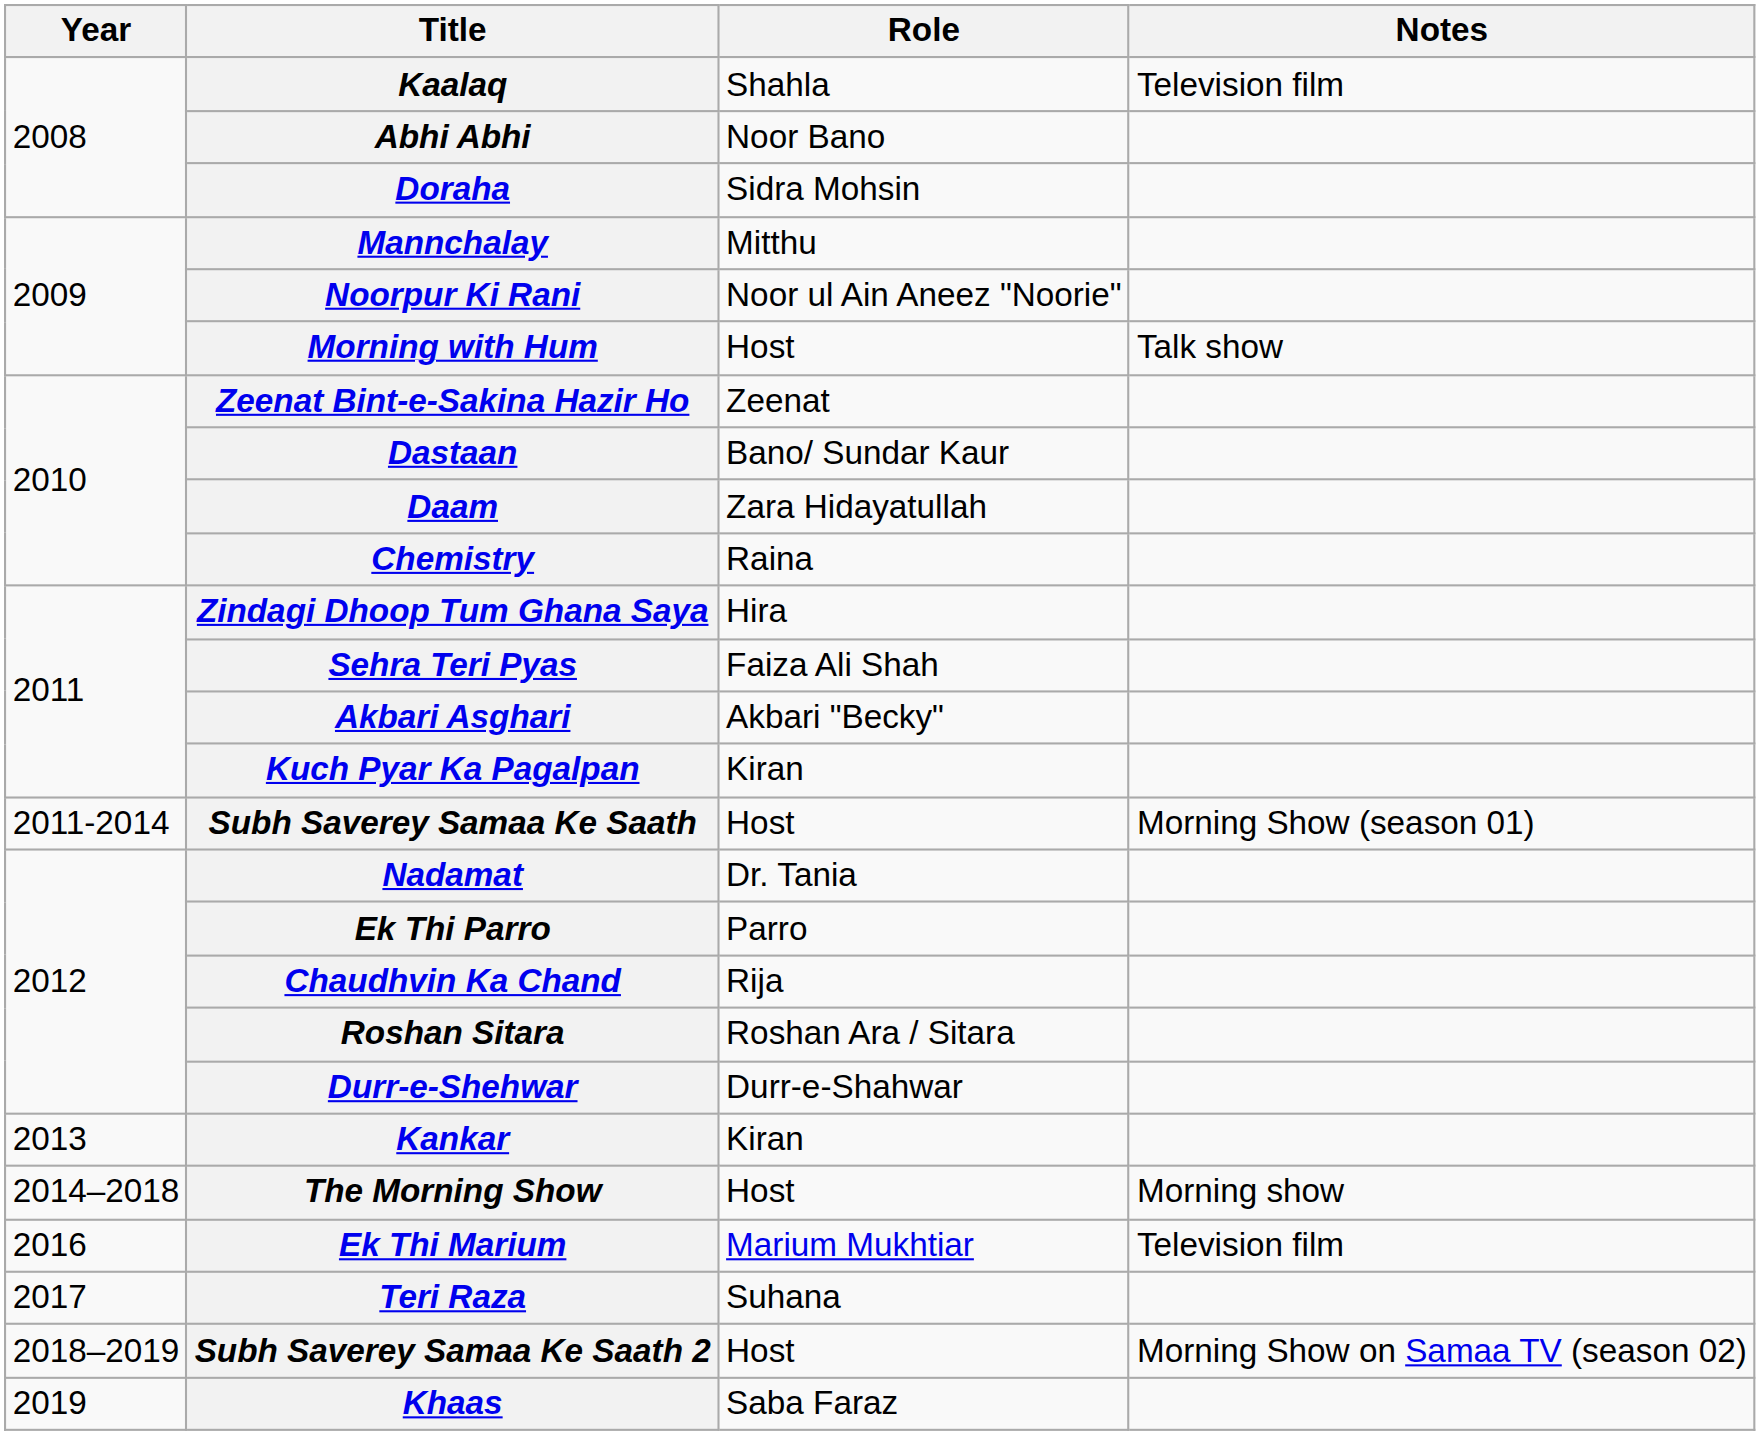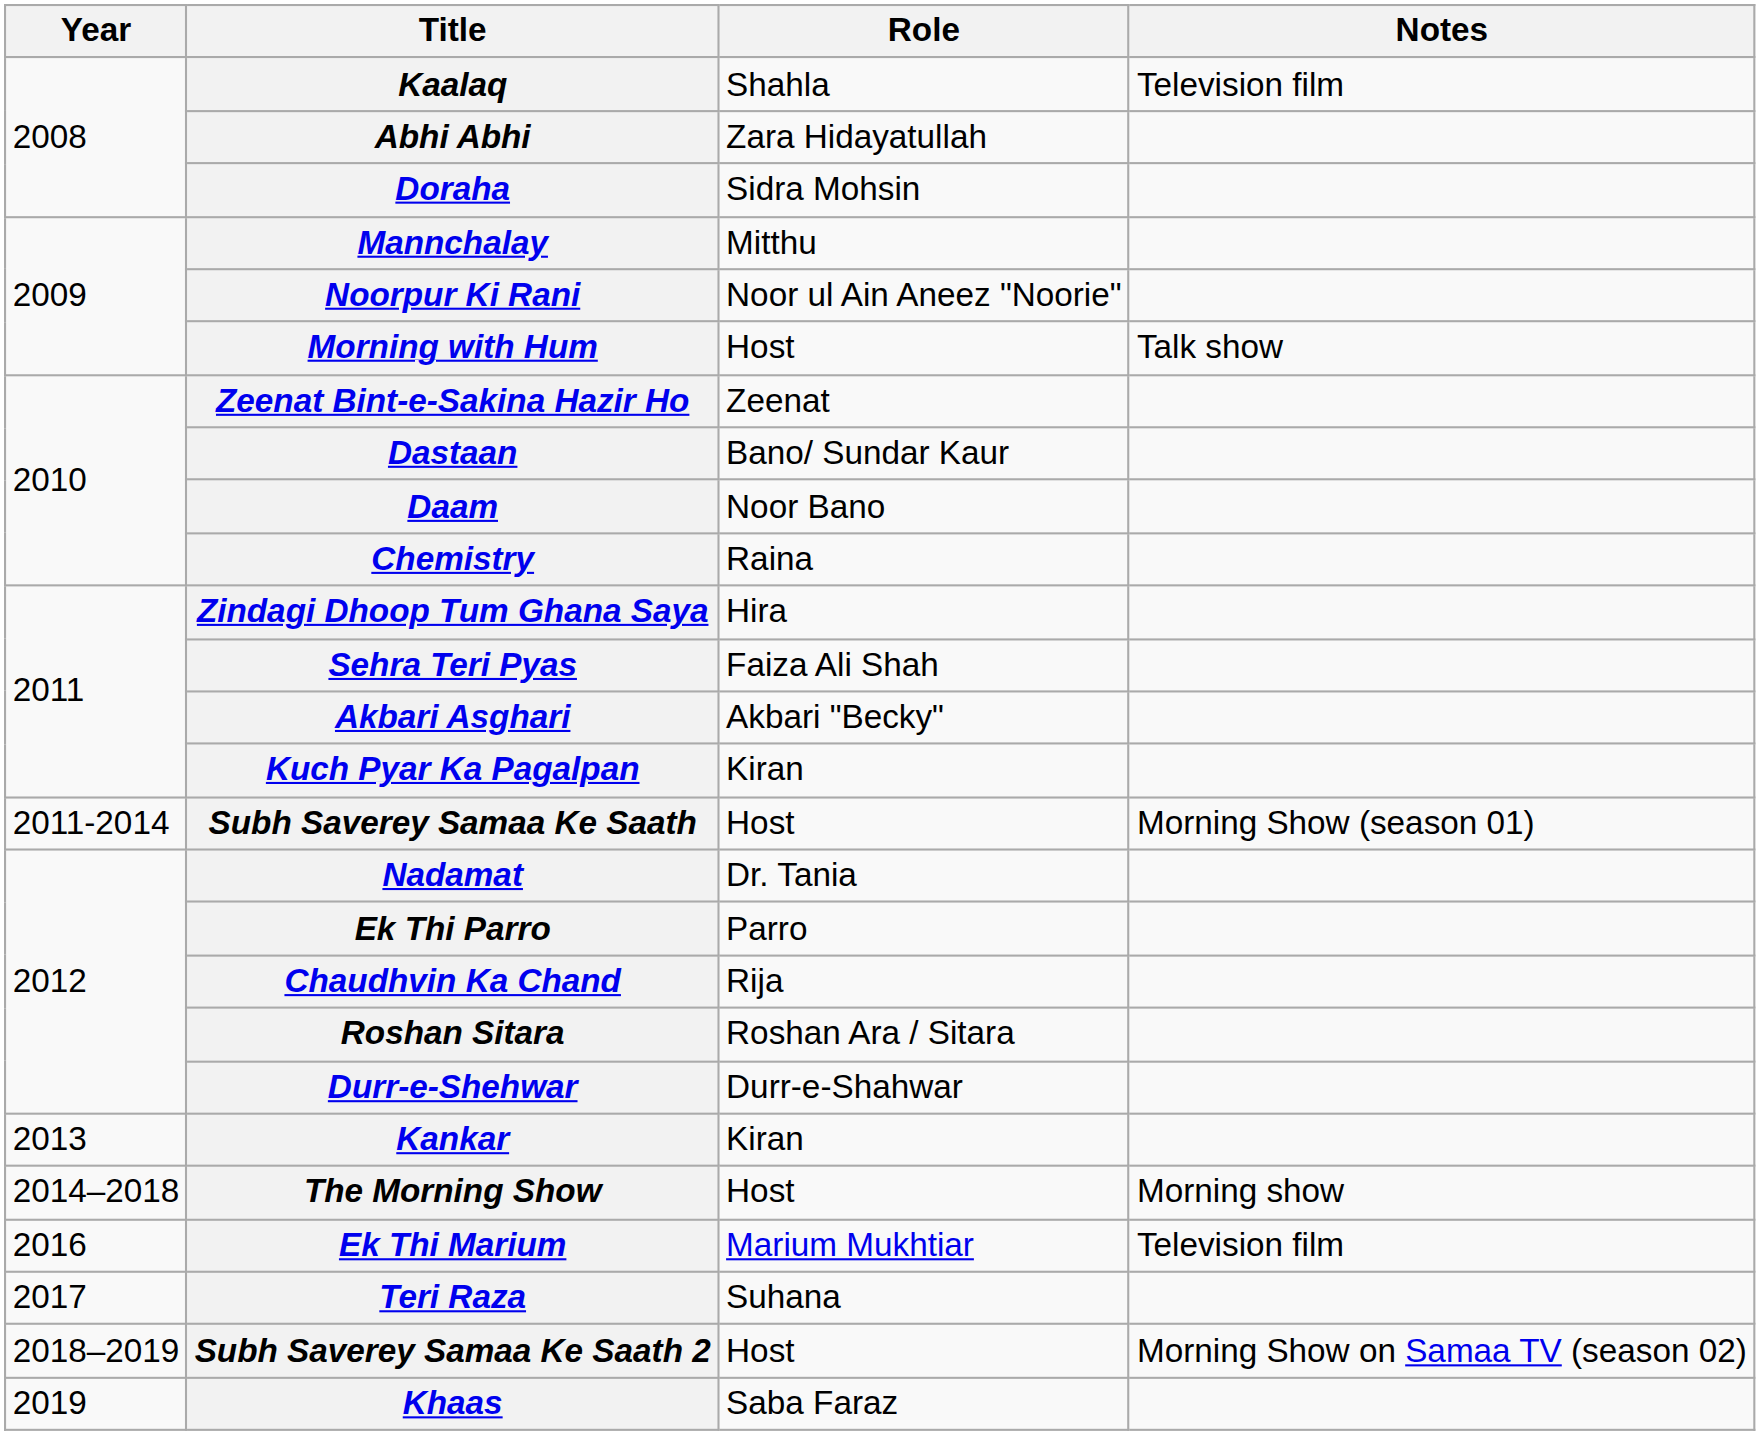(806, 136) Noor Bano -> (857, 136) Zara Hidayatullah
(857, 505) Zara Hidayatullah -> (806, 505) Noor Bano
